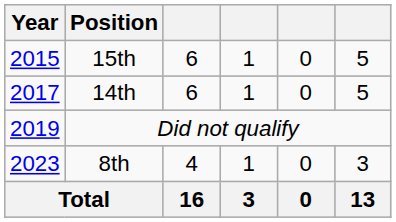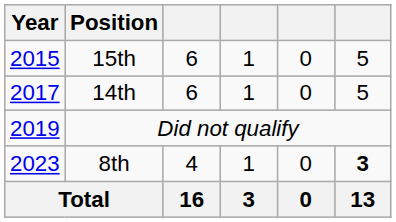(363, 164) normal -> (363, 164) bold
